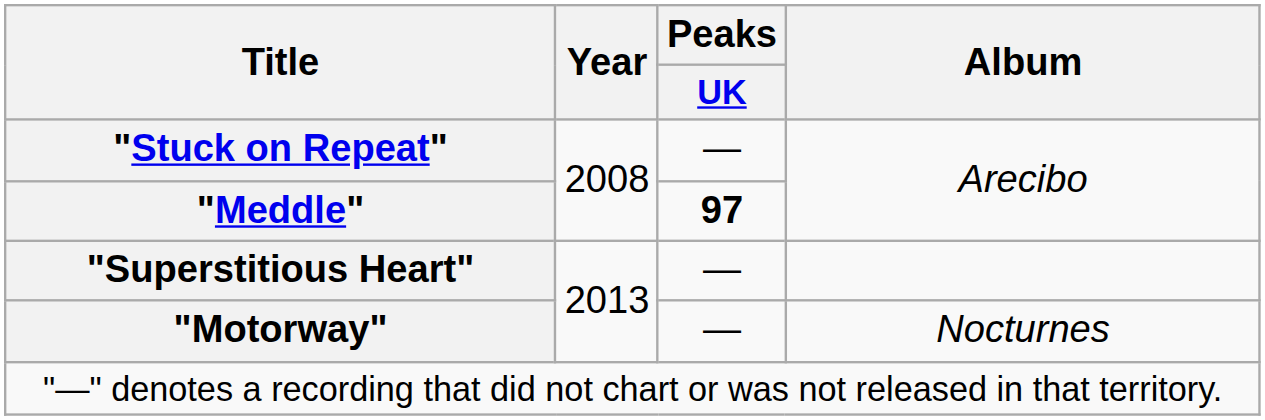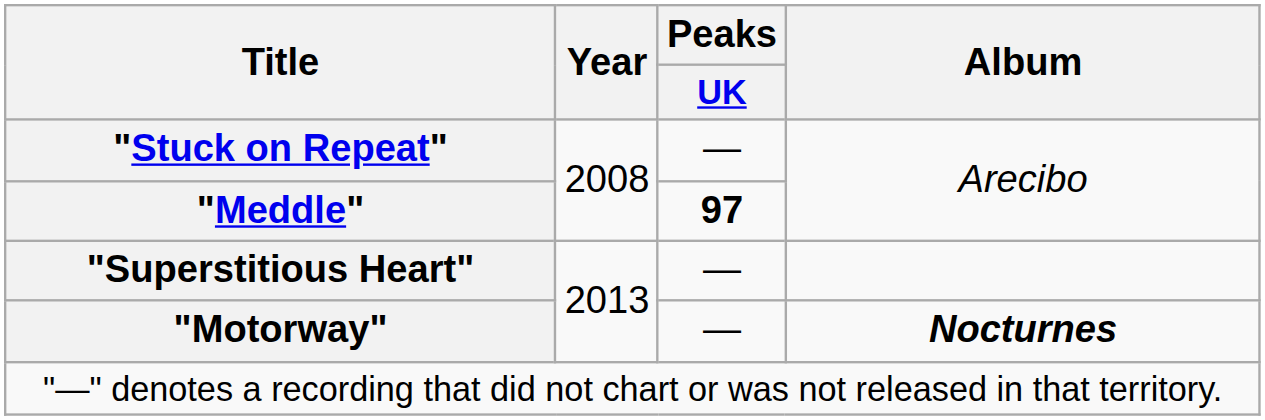(1023, 330) normal -> (1023, 330) bold
